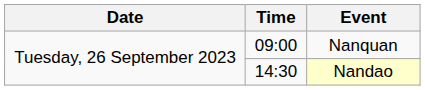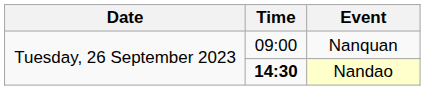(276, 71) normal -> (276, 71) bold
